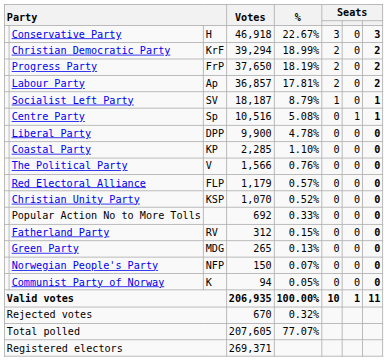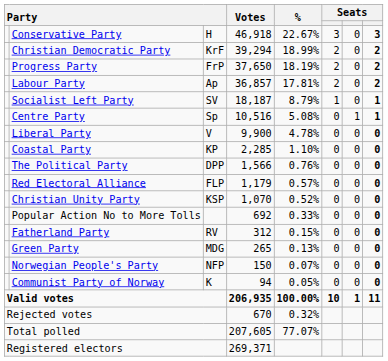(215, 133) DPP -> (209, 133) V
(209, 166) V -> (215, 166) DPP
